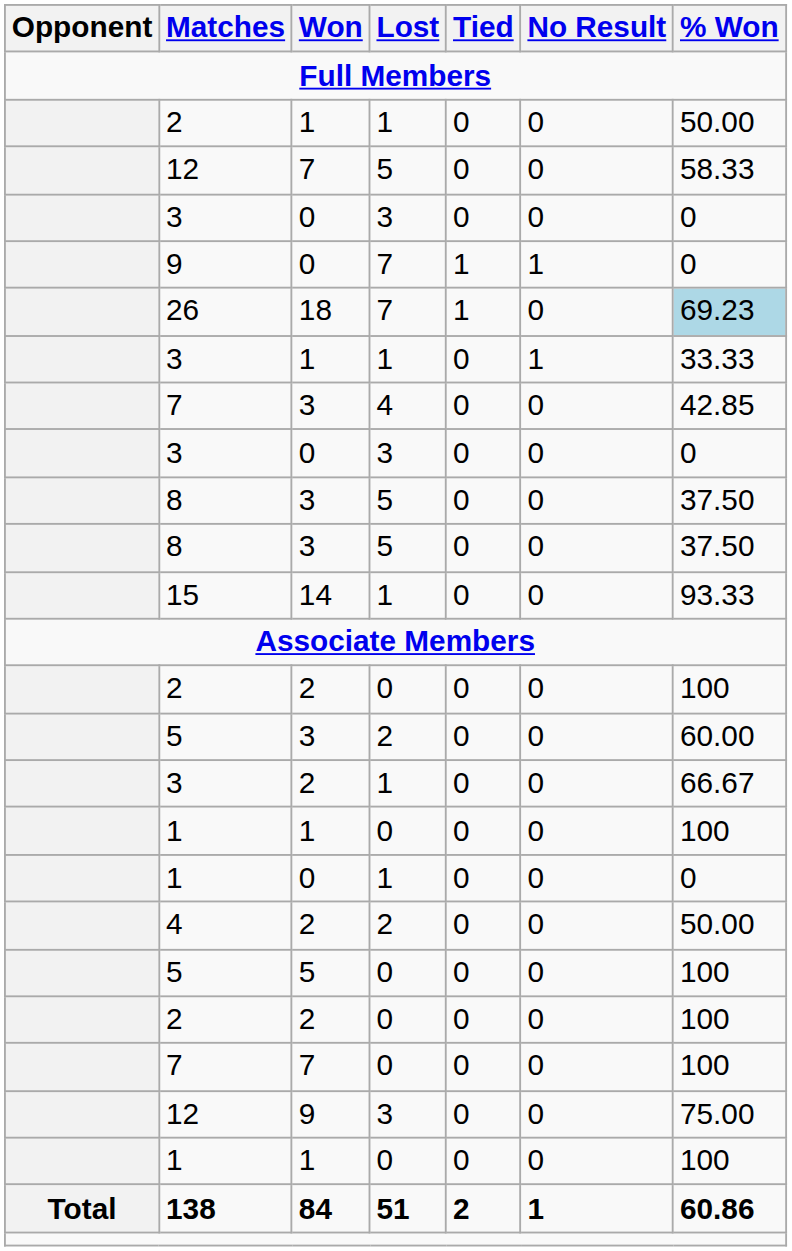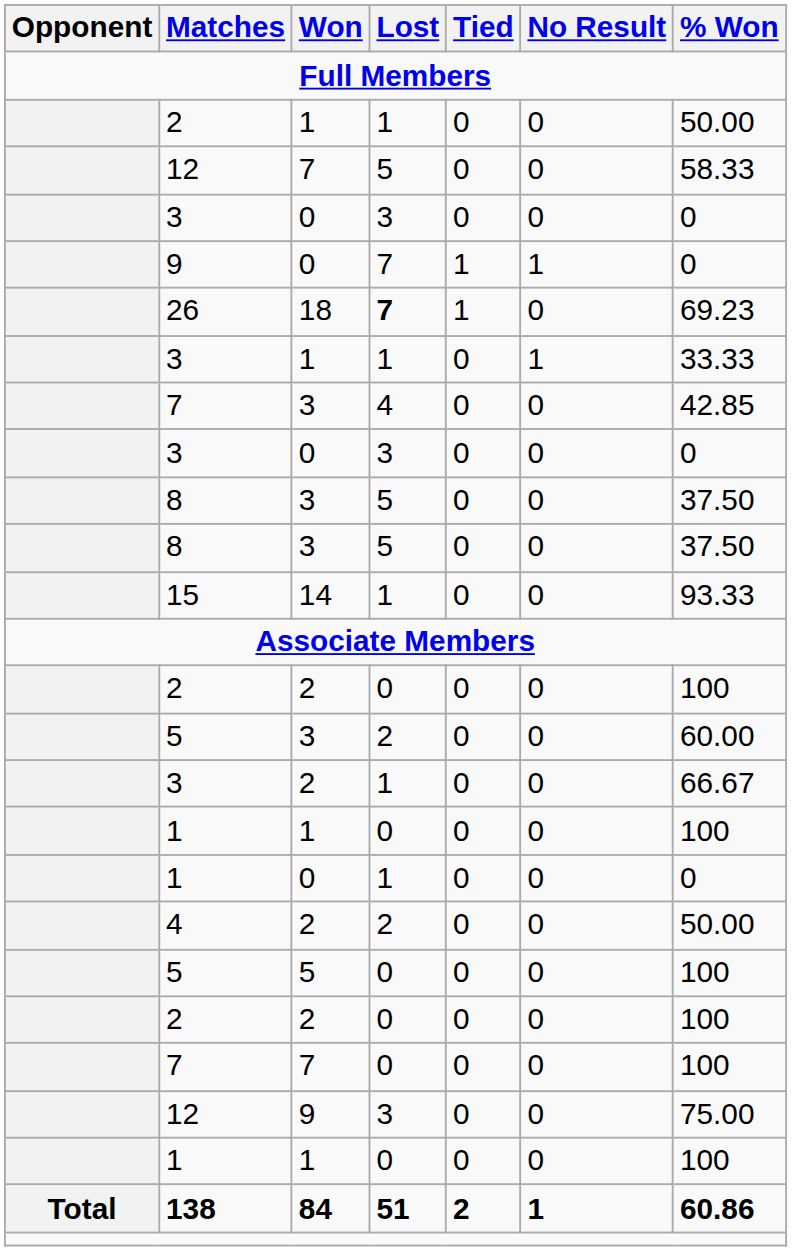(385, 311) normal -> (385, 311) bold
(717, 311) lightblue background -> (717, 311) no background
